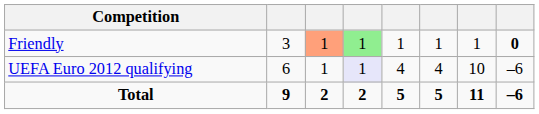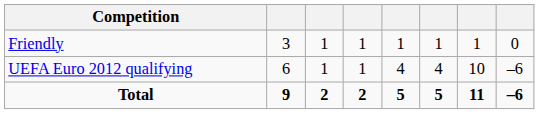(324, 43) lightsalmon background -> (324, 43) no background
(362, 43) lightgreen background -> (362, 43) no background
(515, 43) bold -> (515, 43) normal
(362, 69) lavender background -> (362, 69) no background
